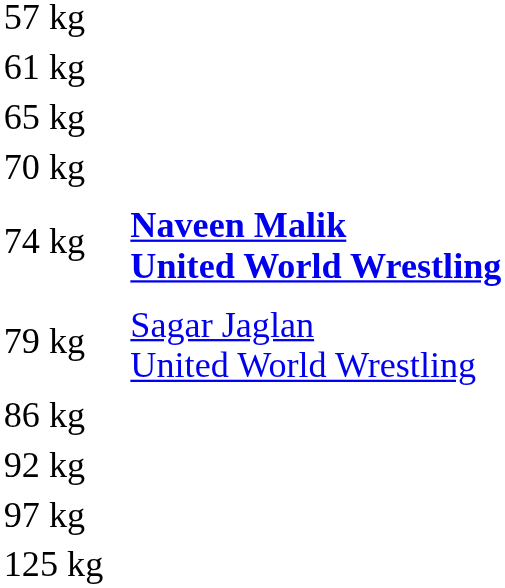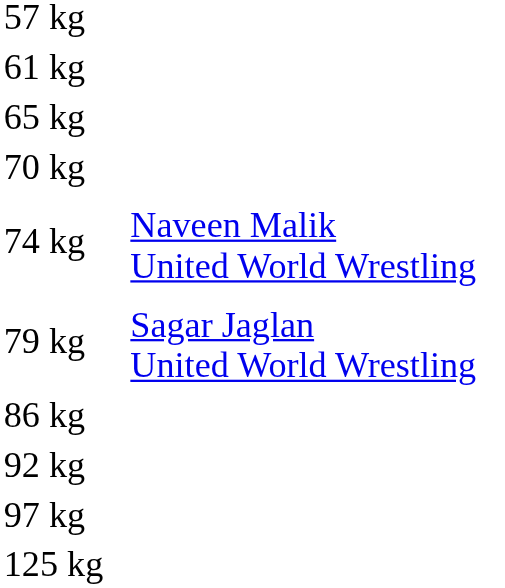(316, 245) bold -> (303, 245) normal
